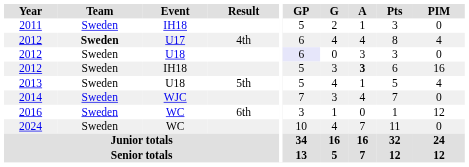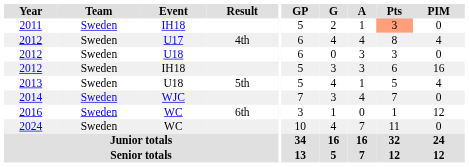(395, 25) no background -> (394, 25) lightsalmon background
(100, 40) bold -> (99, 40) normal
(301, 54) lavender background -> (300, 54) no background
(362, 68) bold -> (362, 68) normal
